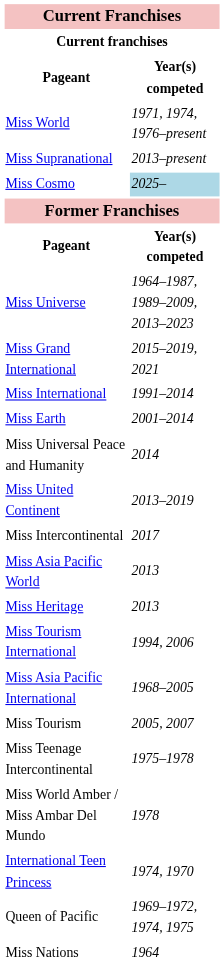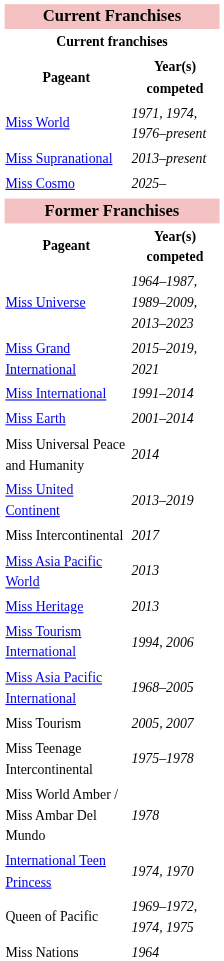(149, 184) lightblue background -> (149, 184) no background
